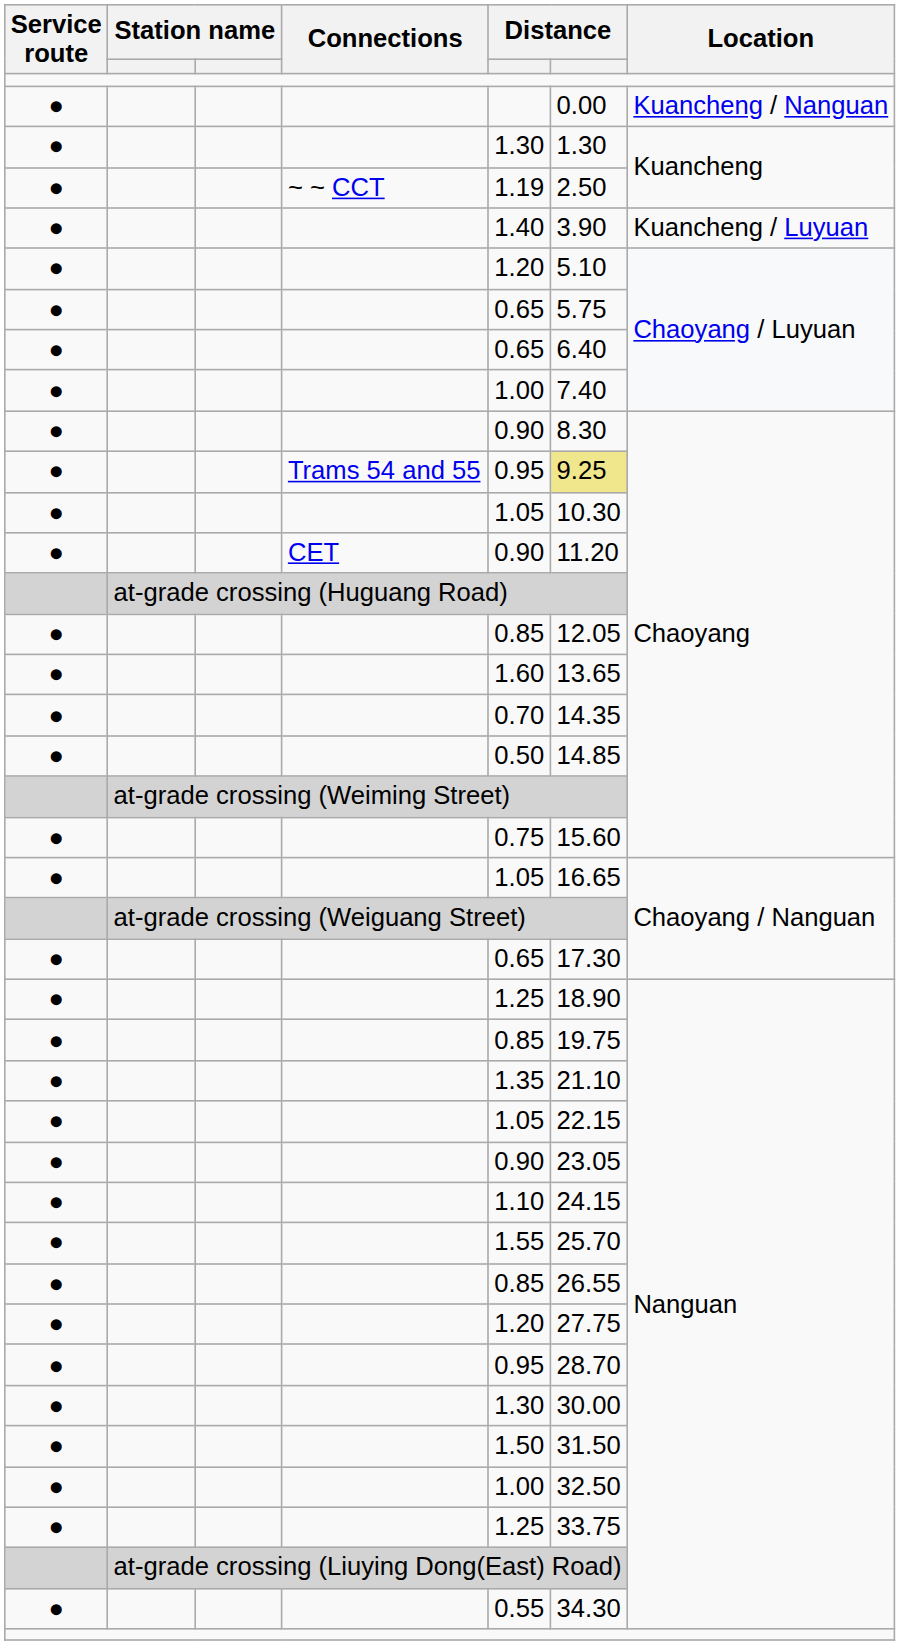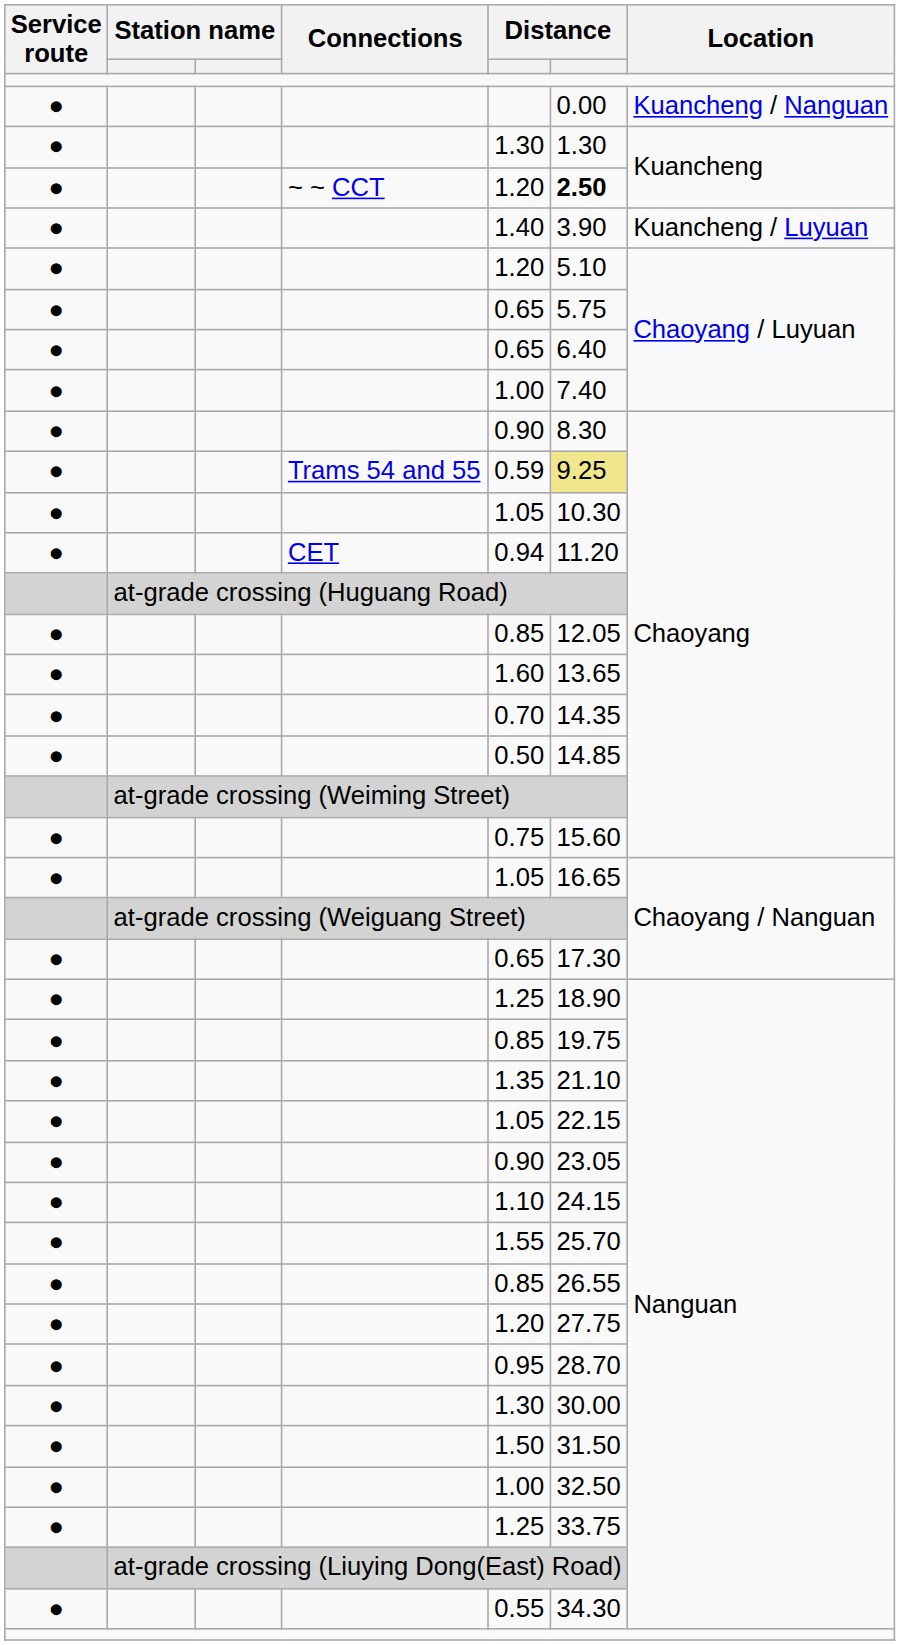(519, 187) 1.19 -> (519, 187) 1.20
(582, 187) normal -> (582, 187) bold
(519, 471) 0.95 -> (519, 471) 0.59
(519, 552) 0.90 -> (519, 552) 0.94
